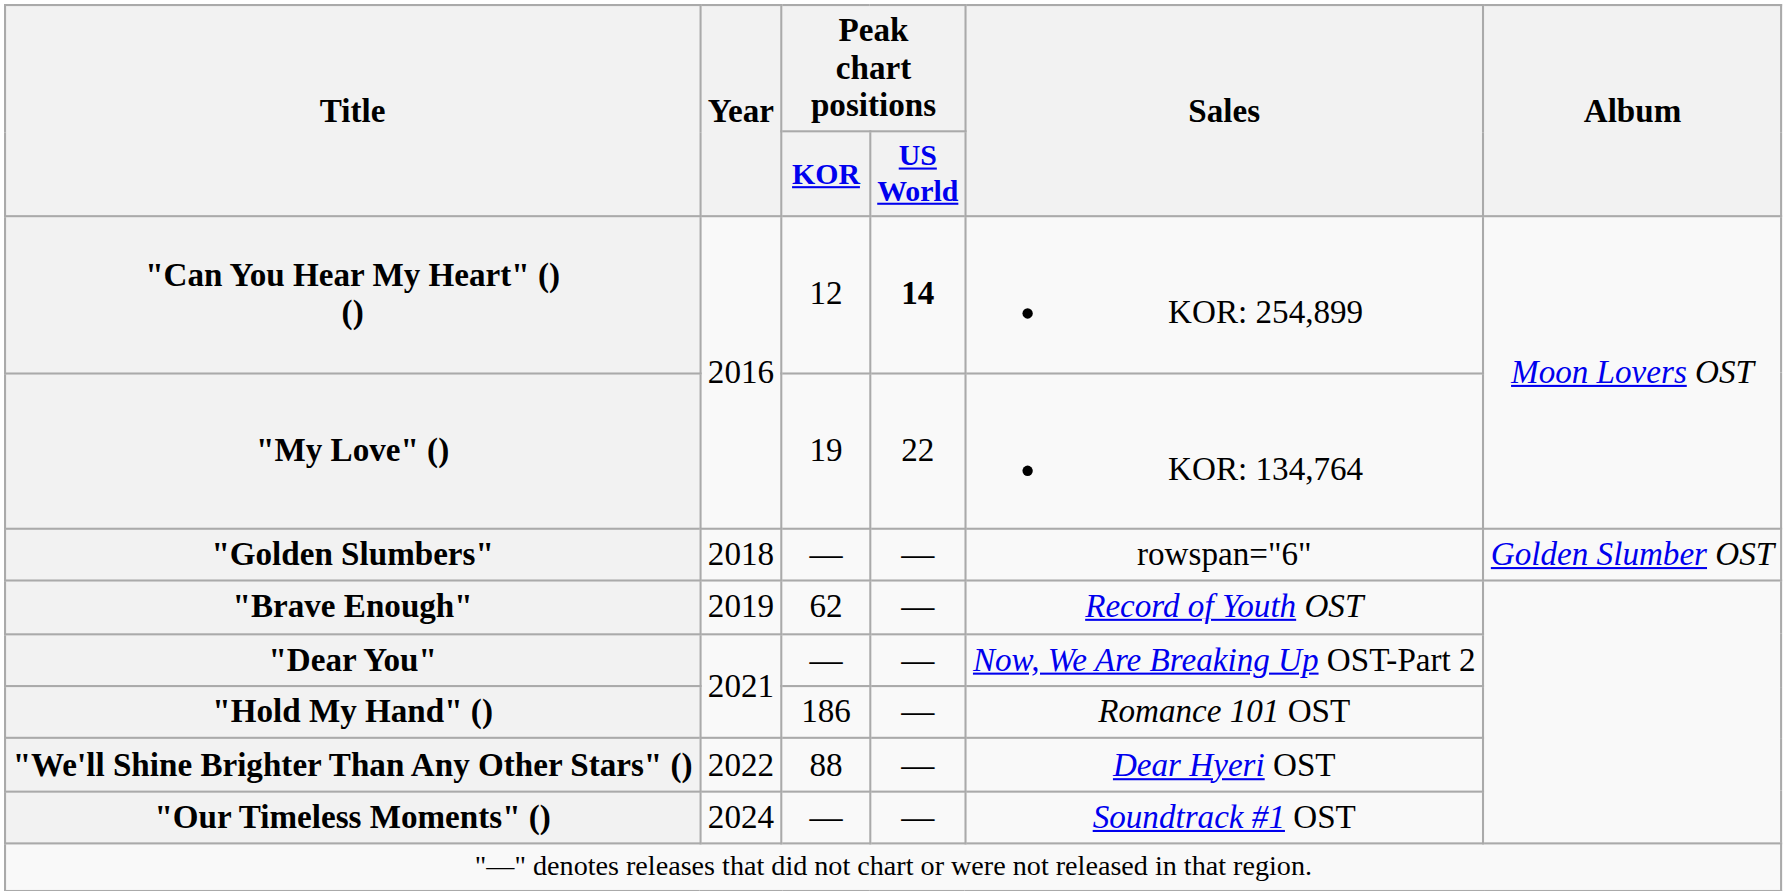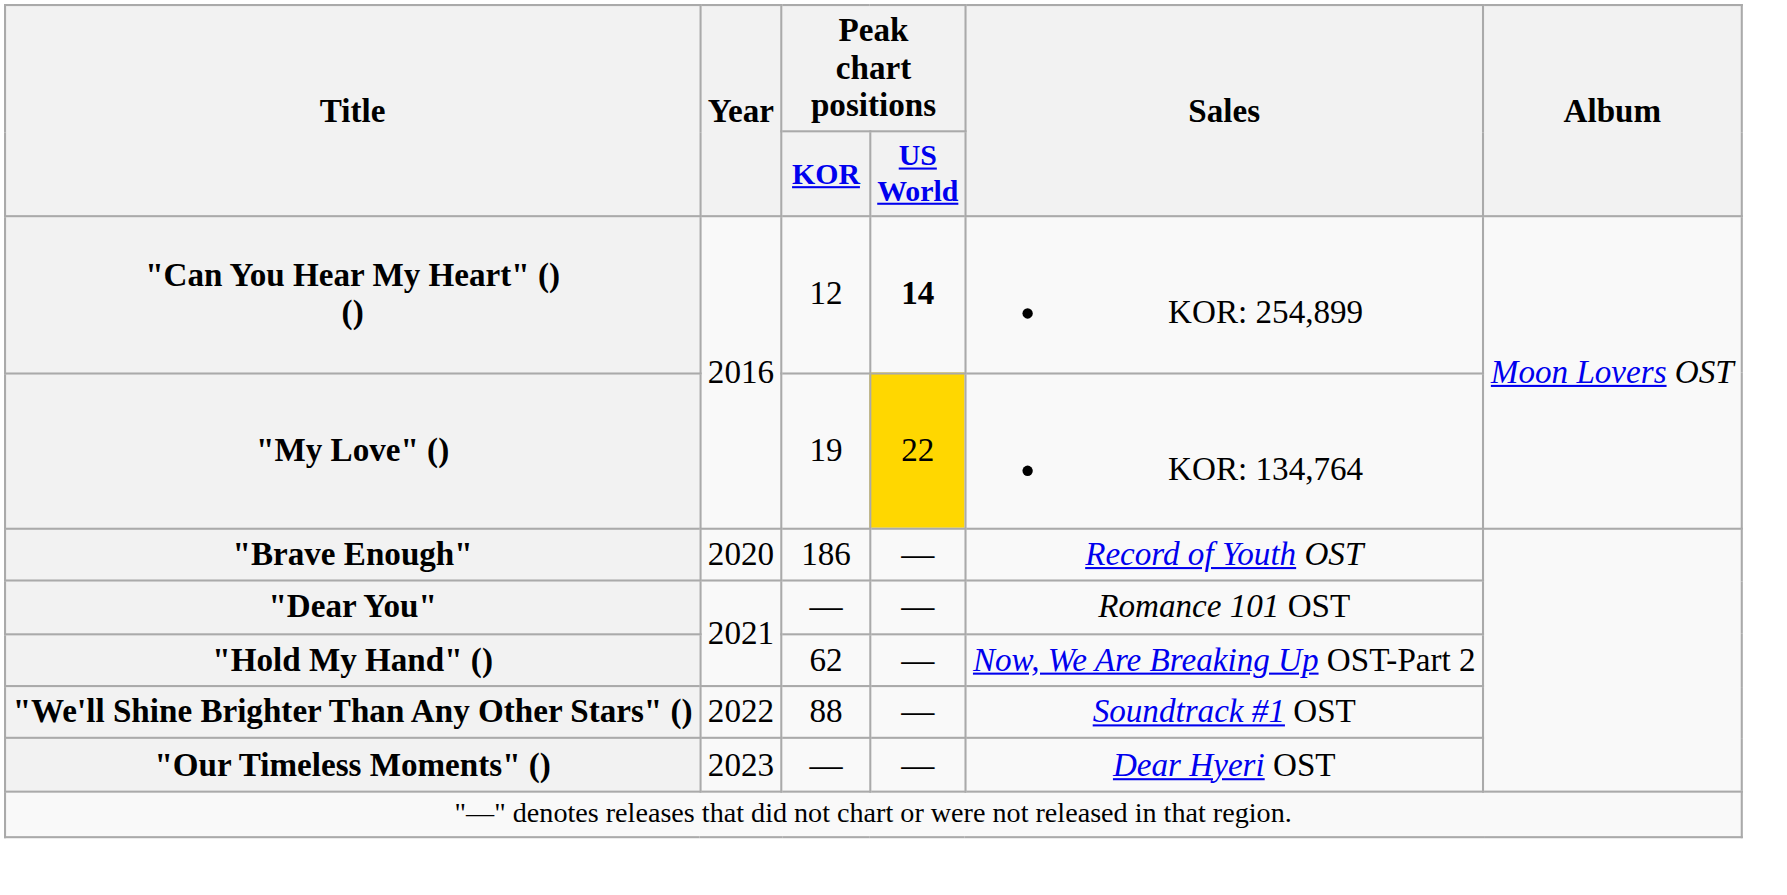(918, 449) no background -> (918, 449) gold background
- row: (353, 554)
(741, 606) 2019 -> (741, 554) 2020
(826, 606) 62 -> (826, 554) 186
(1224, 659) Now, We Are Breaking Up OST-Part 2 -> (1224, 606) Romance 101 OST
(826, 711) 186 -> (826, 659) 62
(1224, 711) Romance 101 OST -> (1224, 659) Now, We Are Breaking Up OST-Part 2
(1224, 764) Dear Hyeri OST -> (1224, 711) Soundtrack #1 OST
(741, 816) 2024 -> (741, 764) 2023
(1224, 816) Soundtrack #1 OST -> (1224, 764) Dear Hyeri OST
